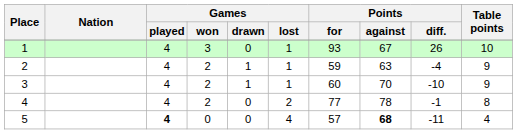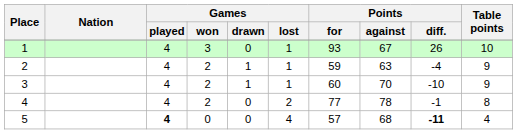(385, 119) bold -> (385, 119) normal
(436, 119) normal -> (436, 119) bold
